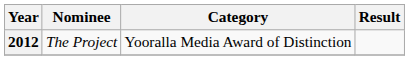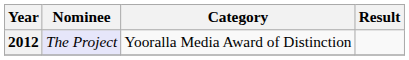(82, 42) no background -> (82, 42) lavender background
